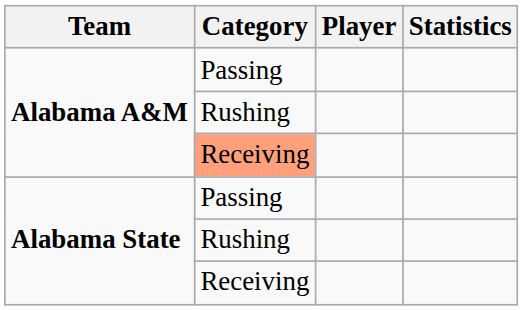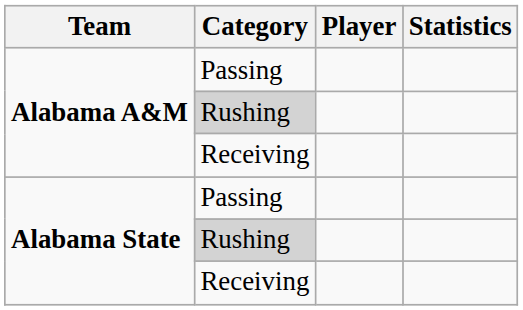(245, 111) no background -> (245, 111) lightgrey background
(255, 154) lightsalmon background -> (255, 154) no background
(245, 239) no background -> (245, 239) lightgrey background
